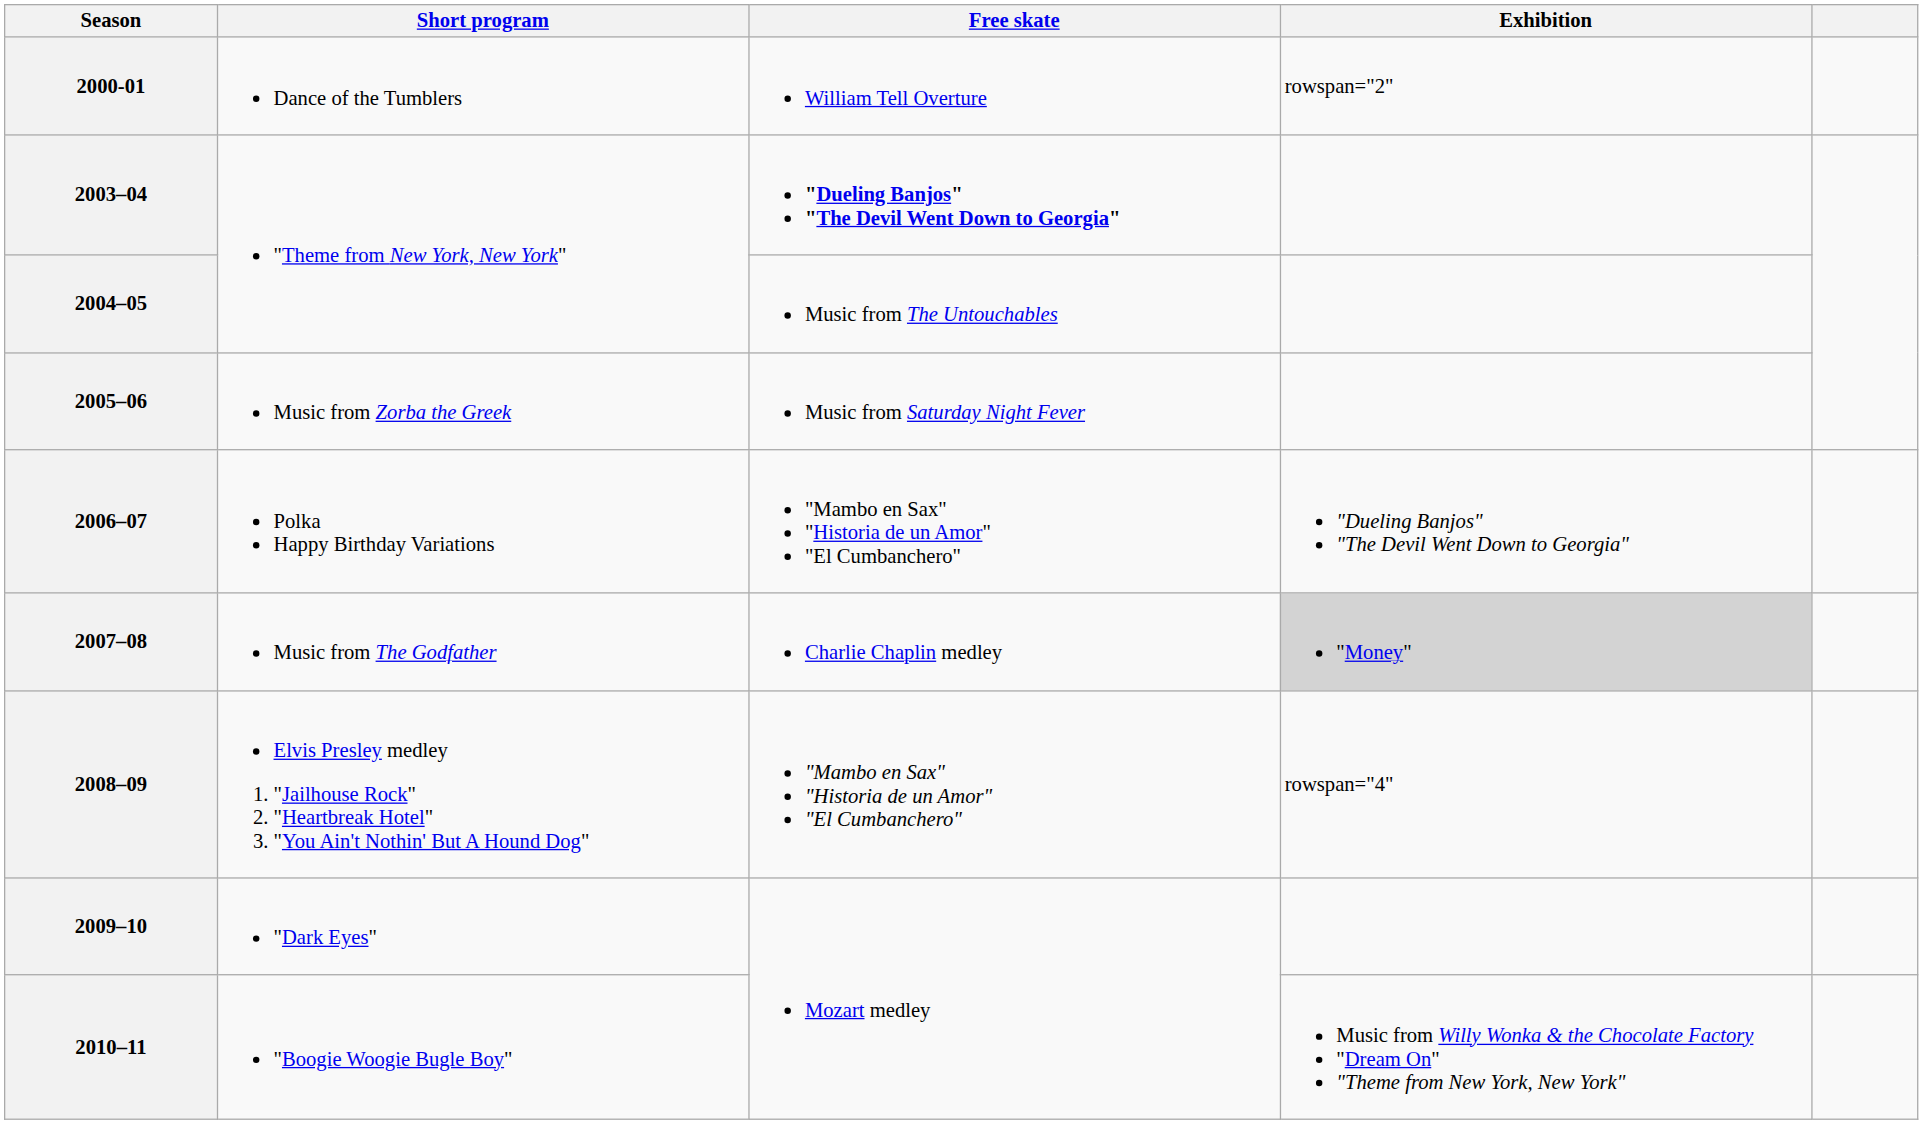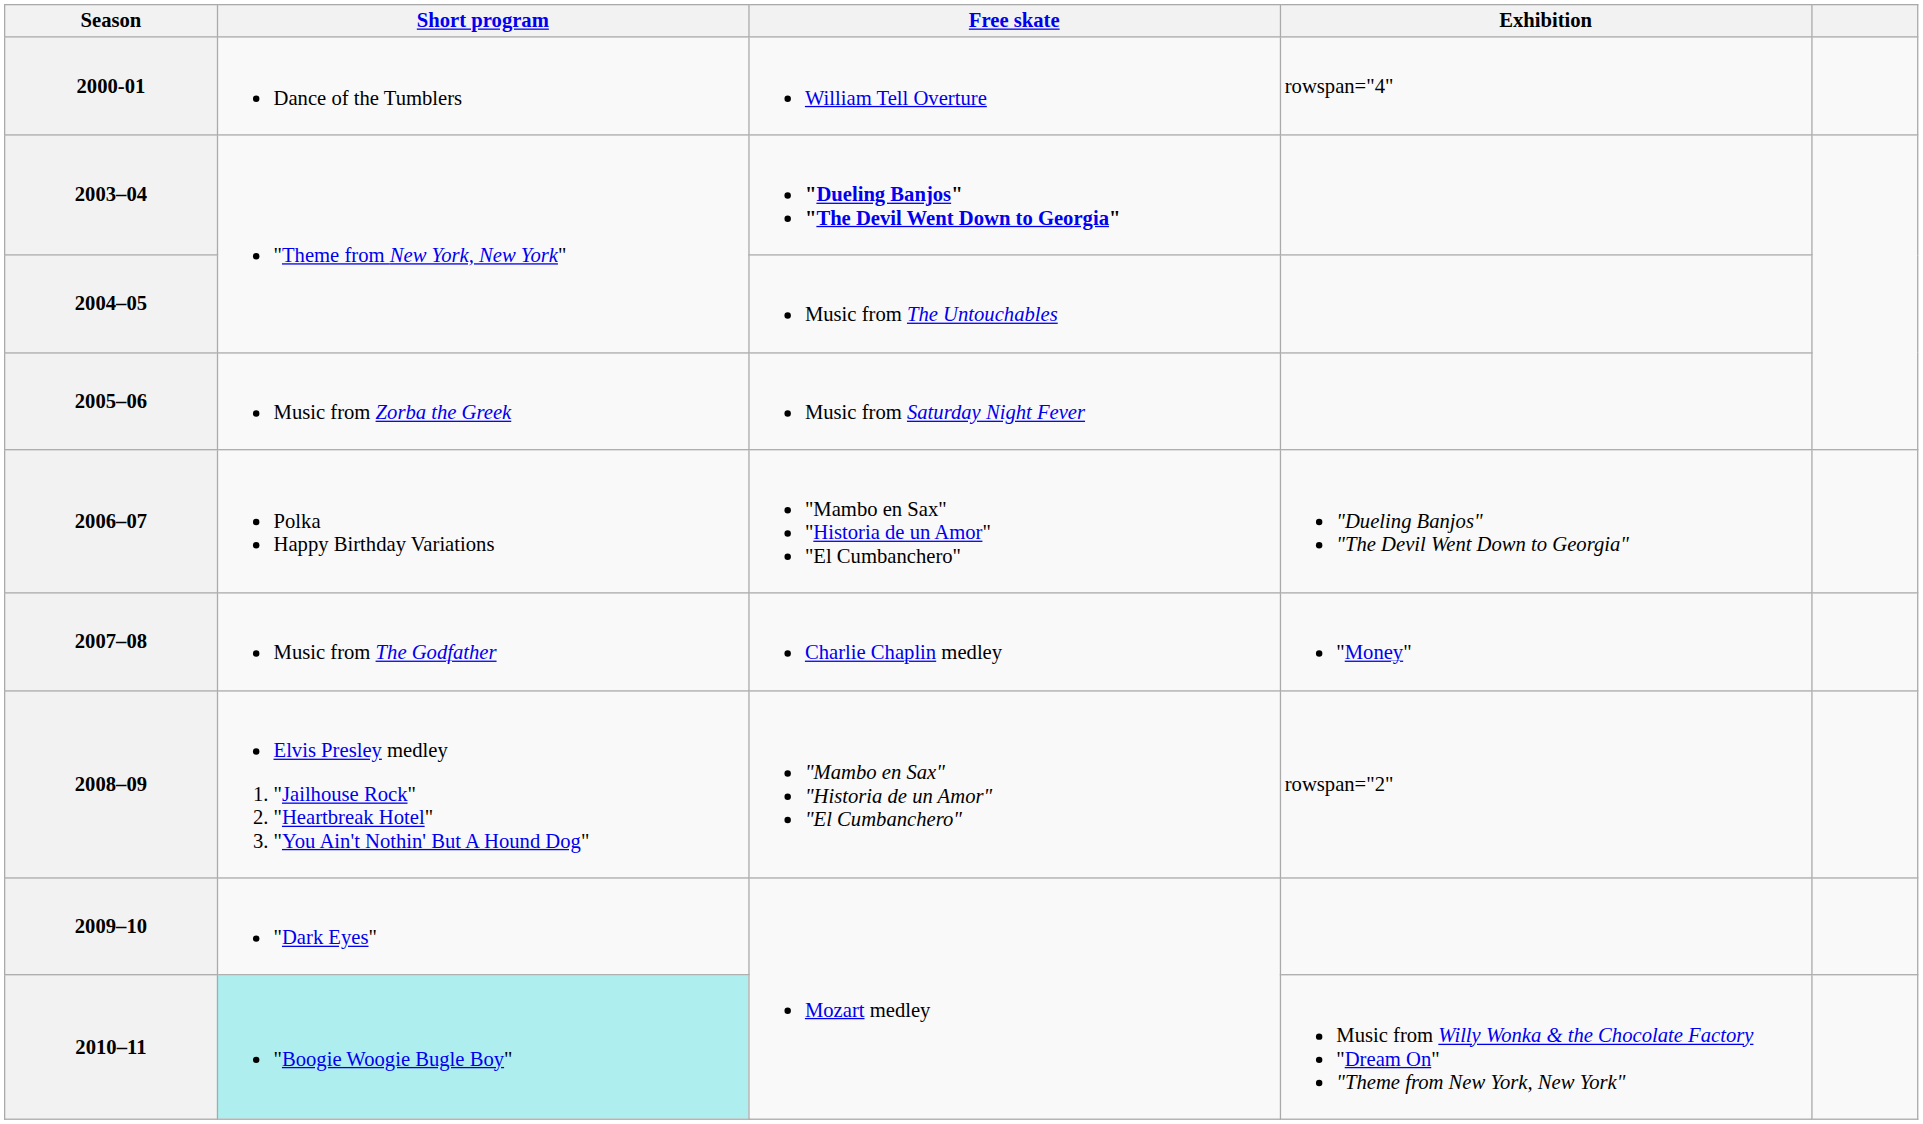(1339, 85) rowspan="2" -> (1339, 85) rowspan="4"
(1546, 653) lightgrey background -> (1546, 653) no background
(1339, 784) rowspan="4" -> (1339, 784) rowspan="2"
(483, 1059) no background -> (483, 1059) paleturquoise background
